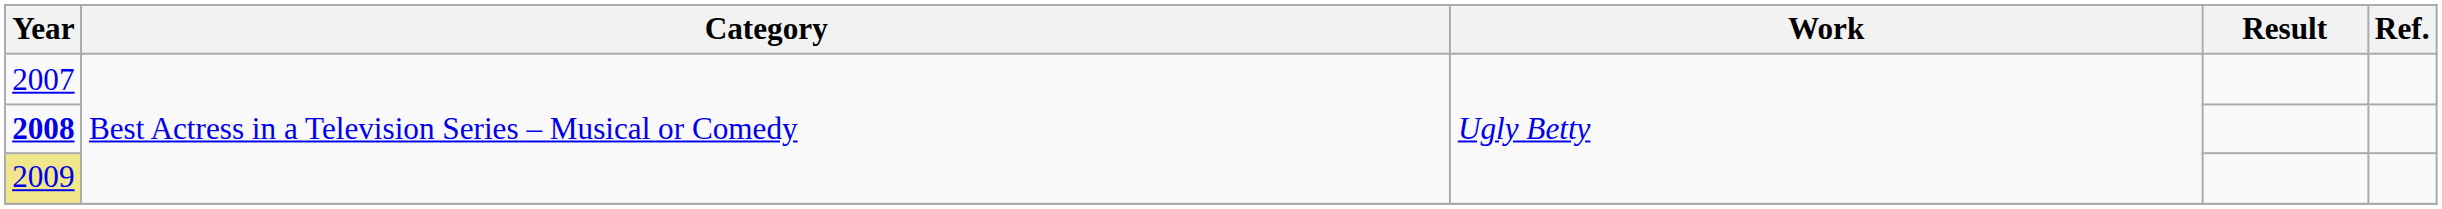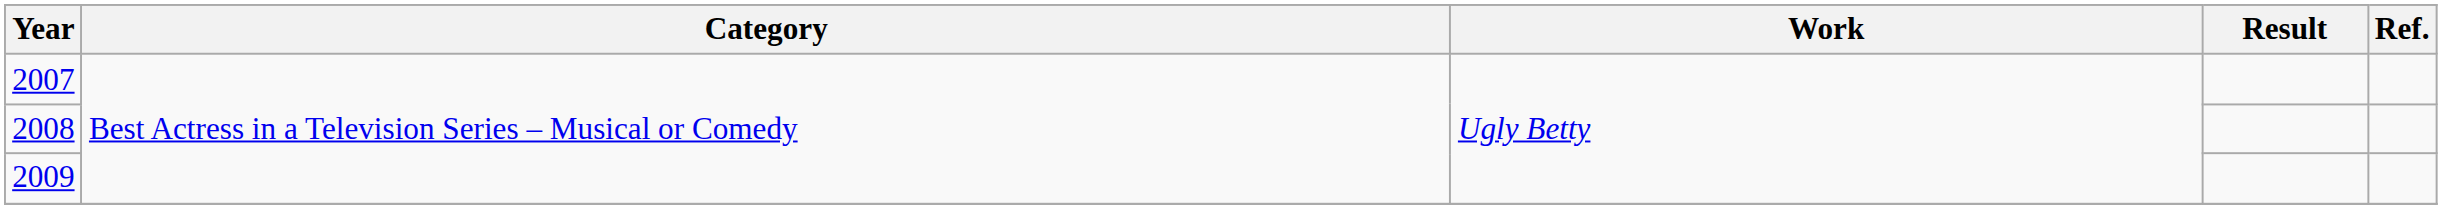(43, 128) bold -> (43, 128) normal
(43, 177) khaki background -> (43, 177) no background
